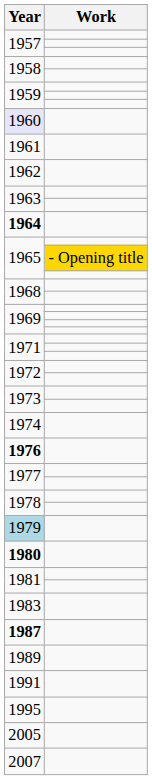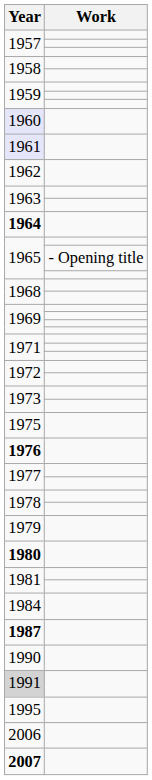(25, 146) no background -> (25, 146) lavender background
(96, 257) gold background -> (96, 257) no background
(25, 424) 1974 -> (25, 424) 1975
(25, 528) lightblue background -> (25, 528) no background
(25, 606) 1983 -> (25, 606) 1984
(25, 657) 1989 -> (25, 657) 1990
(25, 683) no background -> (25, 683) lightgrey background
(25, 735) 2005 -> (25, 735) 2006
(25, 761) normal -> (25, 761) bold
